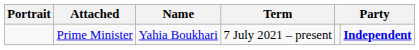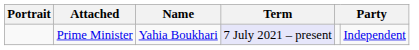(278, 34) no background -> (278, 34) lavender background
(377, 34) bold -> (375, 34) normal
